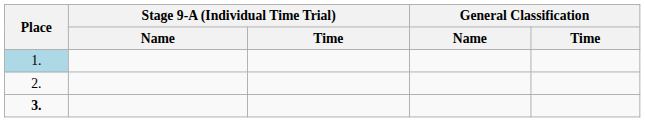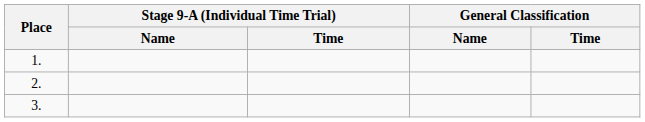(36, 61) lightblue background -> (36, 61) no background
(36, 106) bold -> (36, 106) normal
